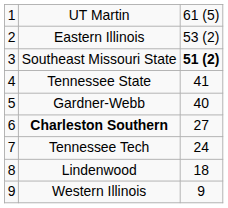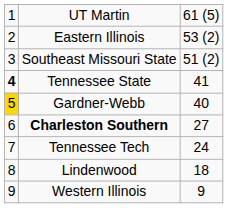(201, 59) bold -> (201, 59) normal
(12, 81) normal -> (12, 81) bold
(12, 103) no background -> (12, 103) gold background
